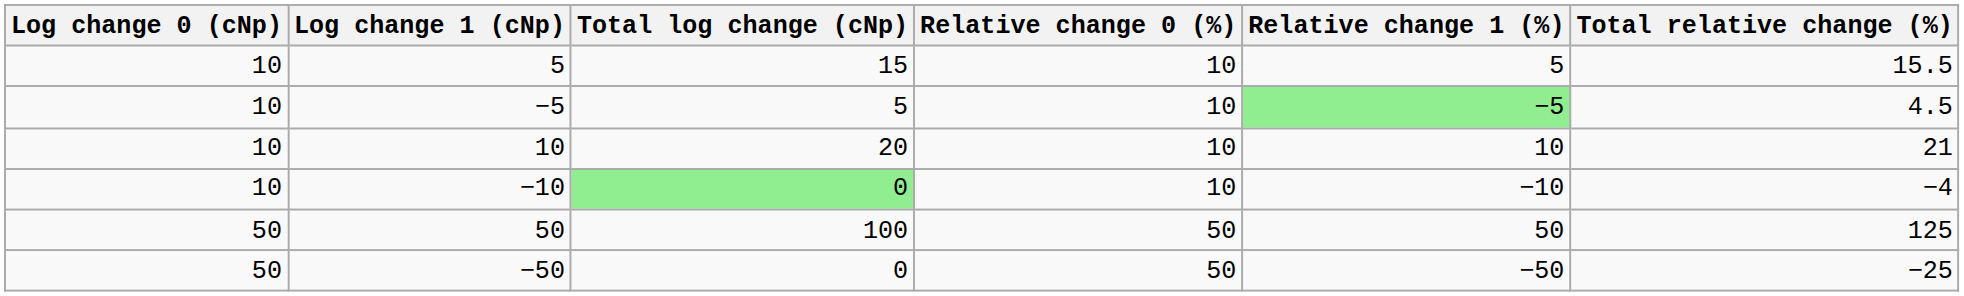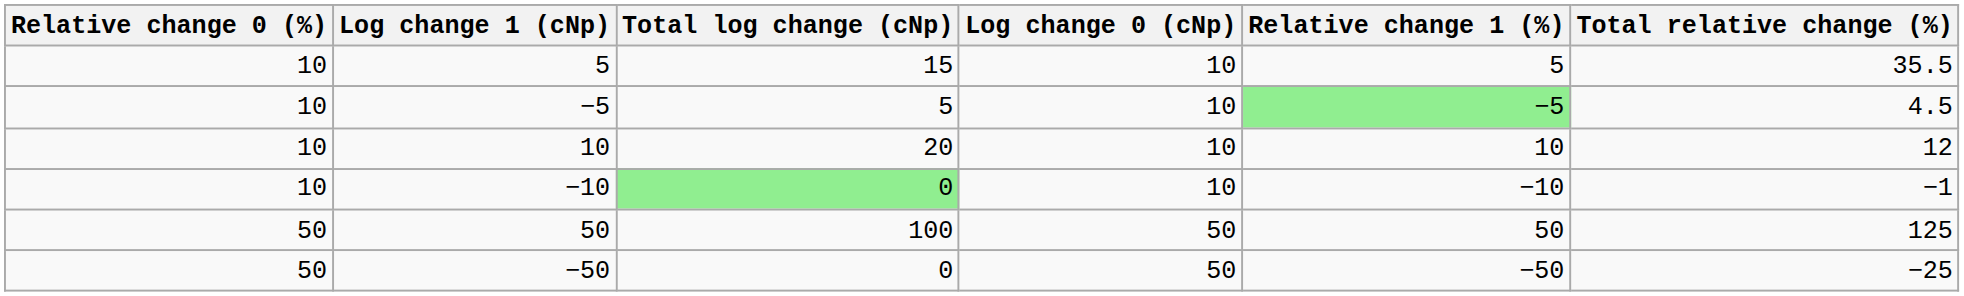columns swapped: (146, 25) <-> (1078, 25)
(1923, 66) 15.5 -> (1923, 66) 35.5
(1938, 148) 21 -> (1938, 148) 12
(1938, 189) −4 -> (1938, 189) −1
